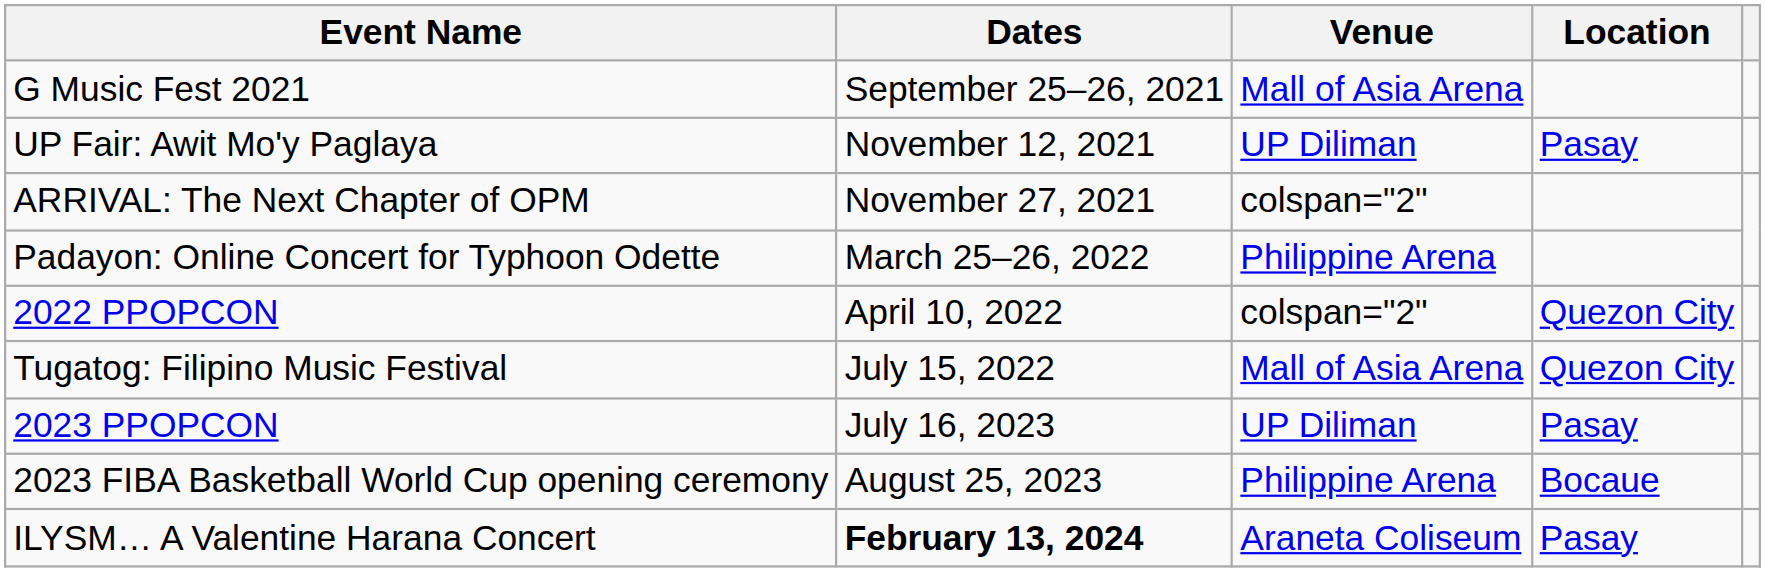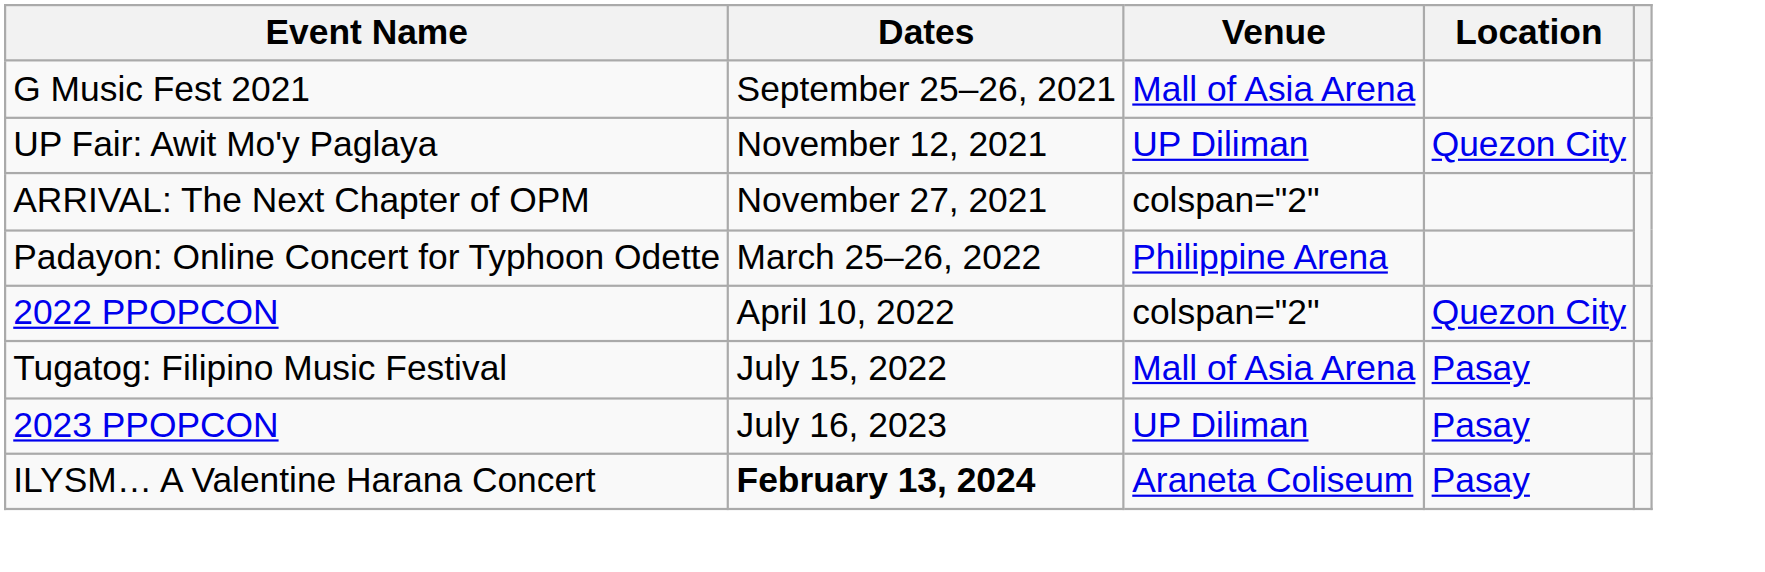(1589, 144) Pasay -> (1529, 144) Quezon City
(1637, 369) Quezon City -> (1481, 369) Pasay
- row: (421, 481)
